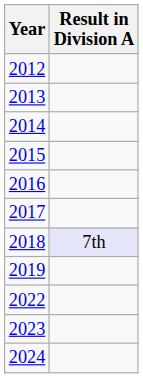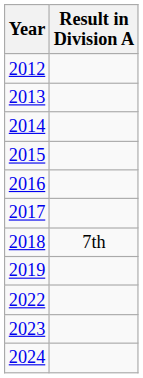(94, 241) lavender background -> (94, 241) no background
